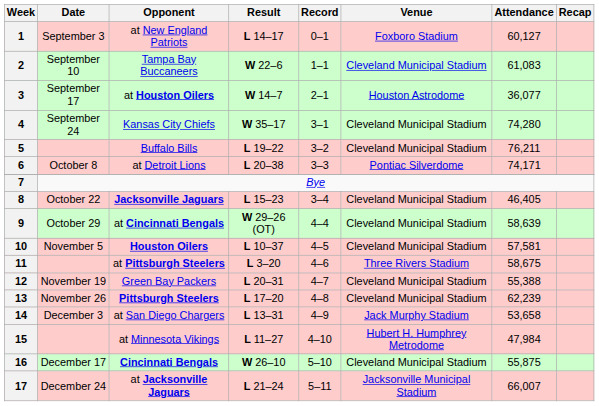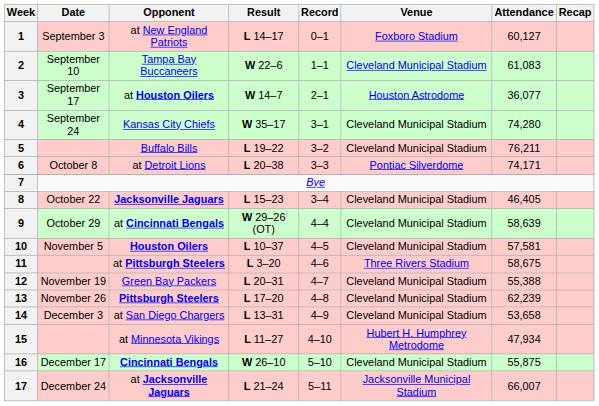(416, 315) Jack Murphy Stadium -> (416, 315) Cleveland Municipal Stadium
(524, 339) 47,984 -> (524, 339) 47,934
